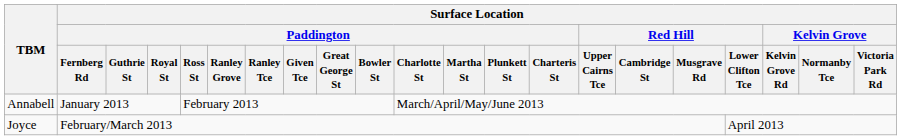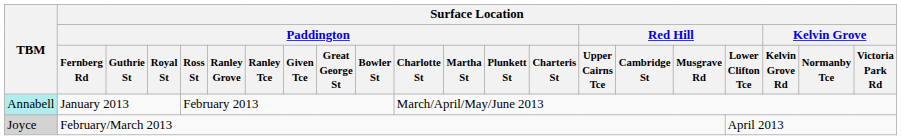(31, 104) no background -> (31, 104) paleturquoise background
(22, 124) no background -> (22, 124) lightgrey background
